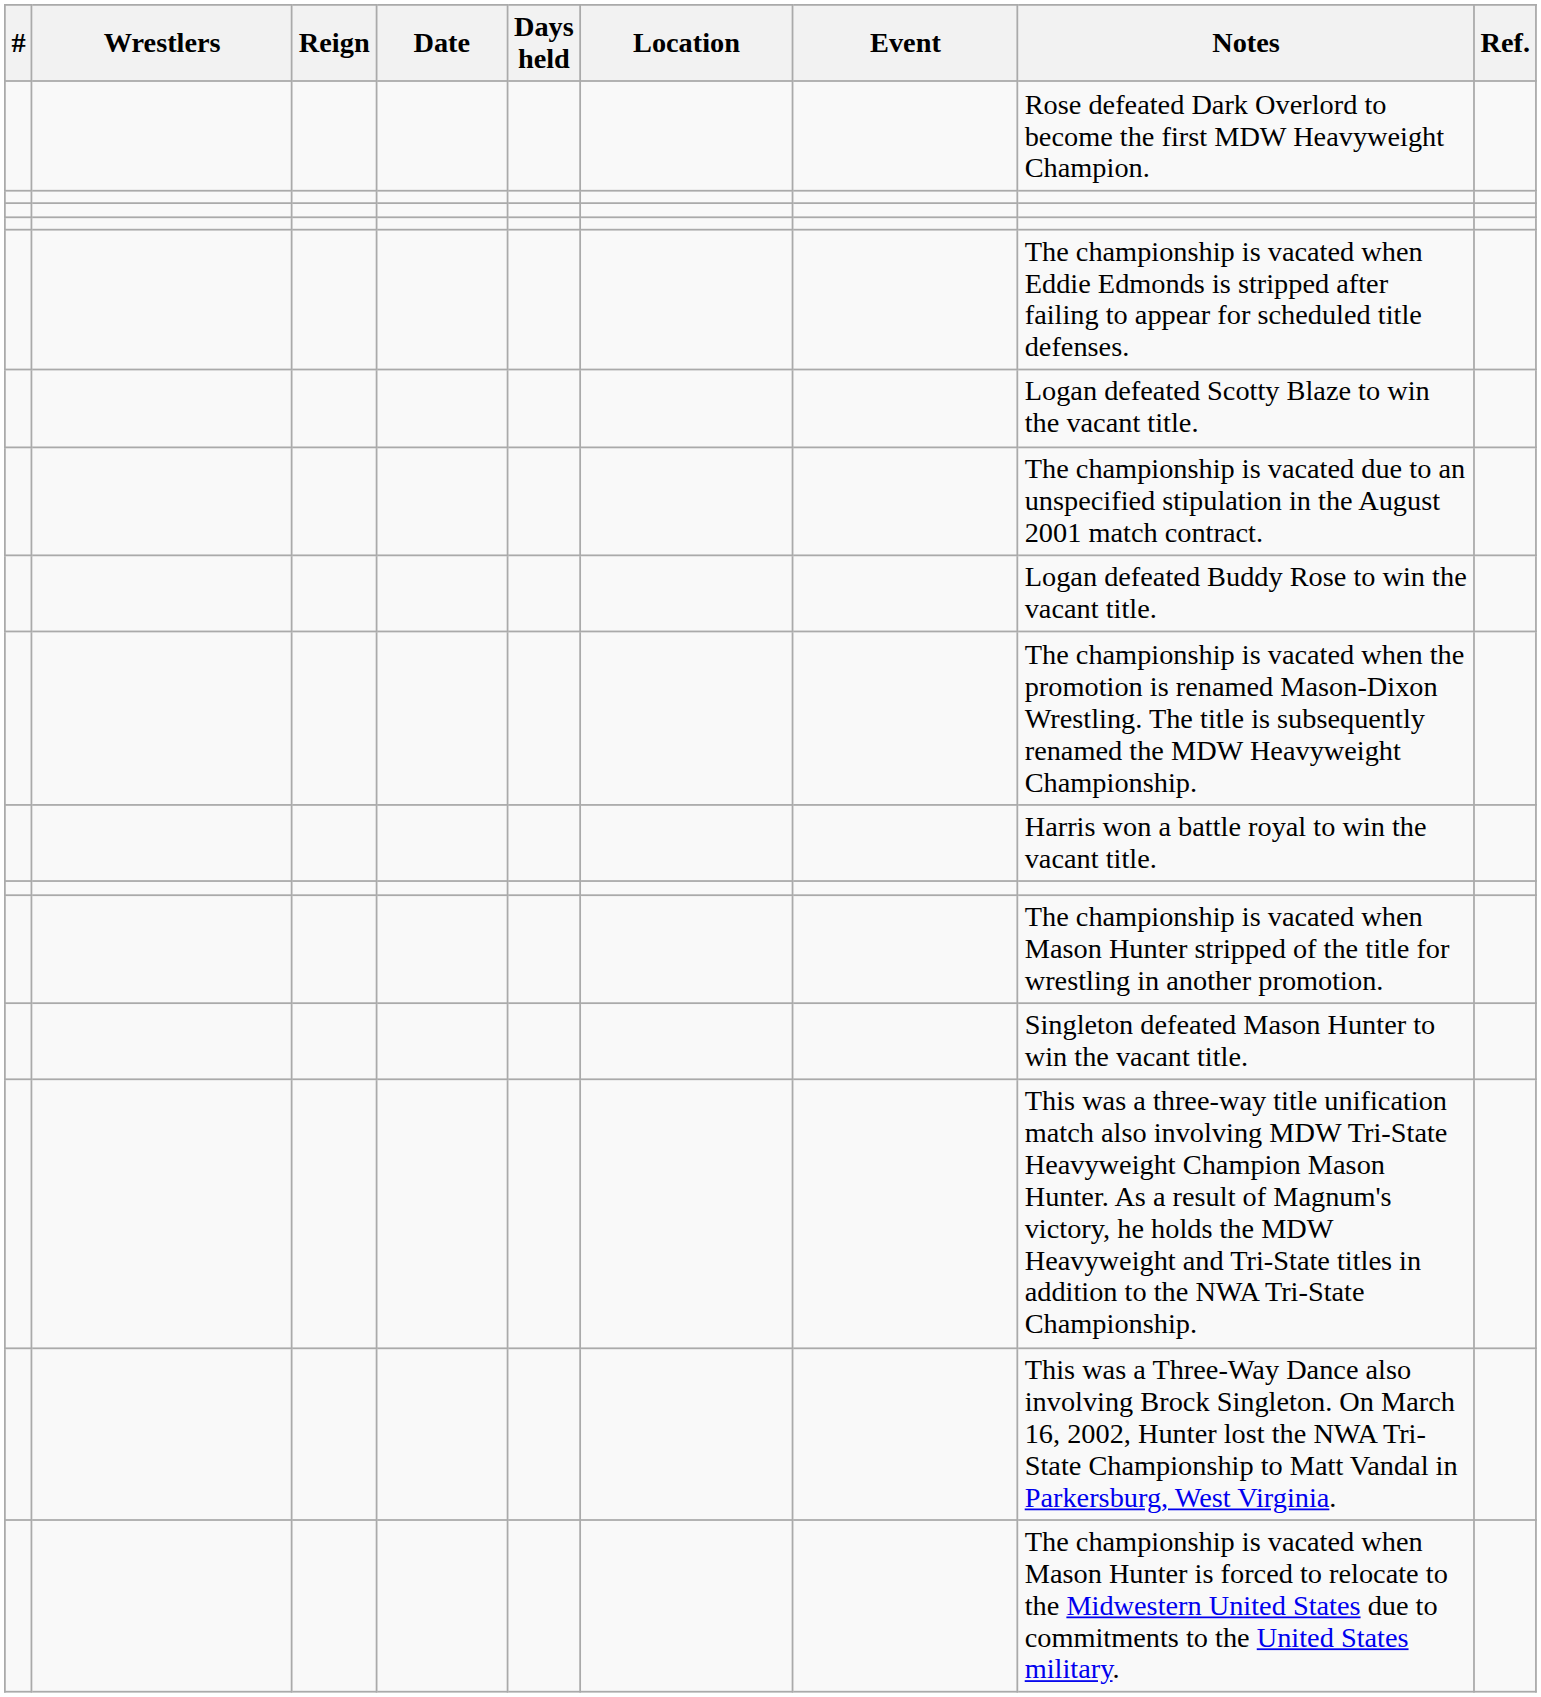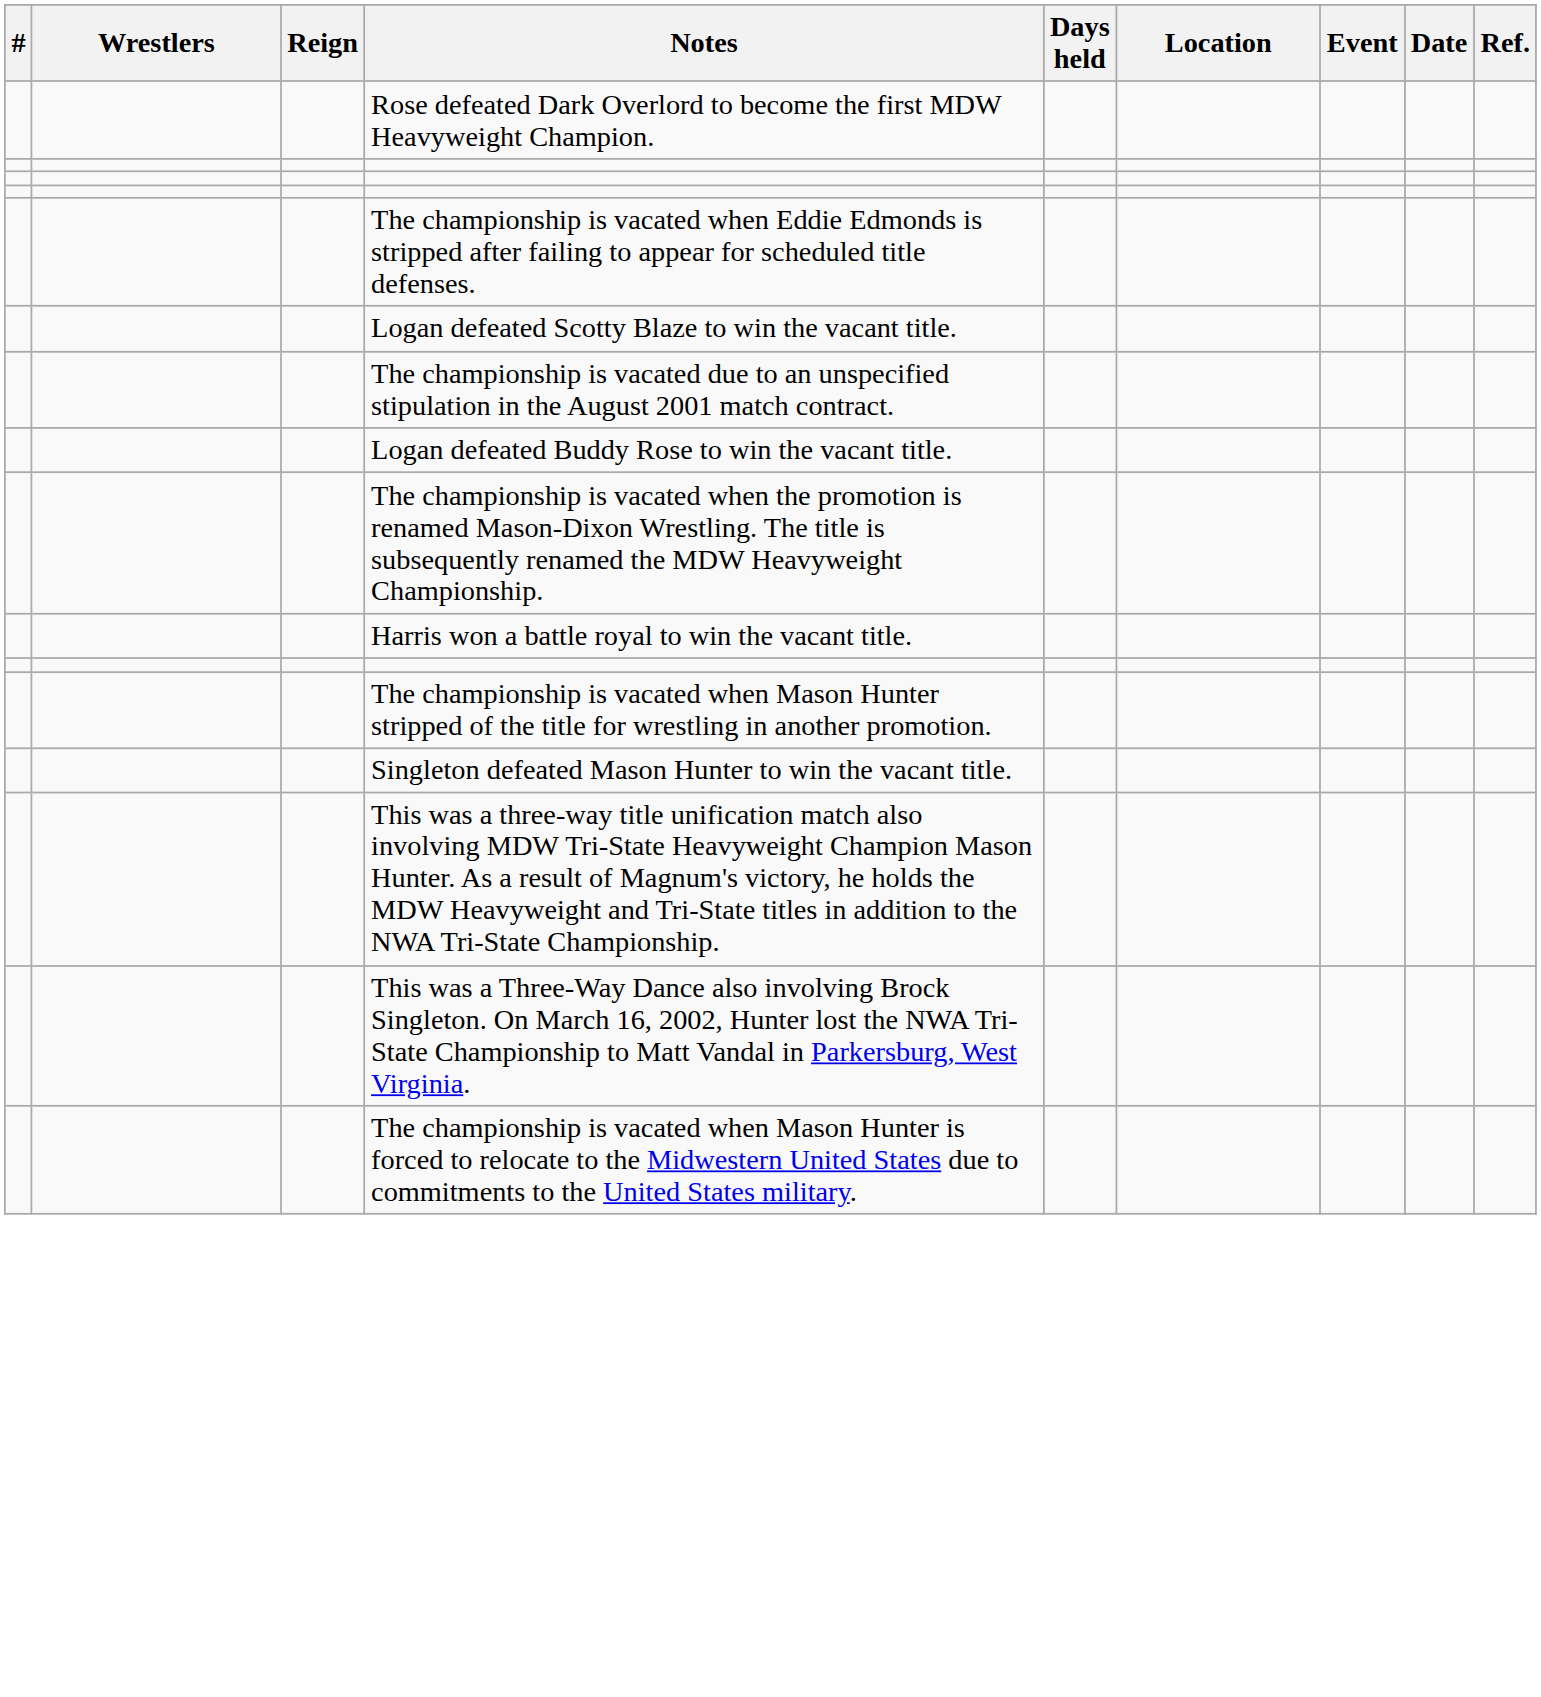columns swapped: (442, 42) <-> (1246, 42)
